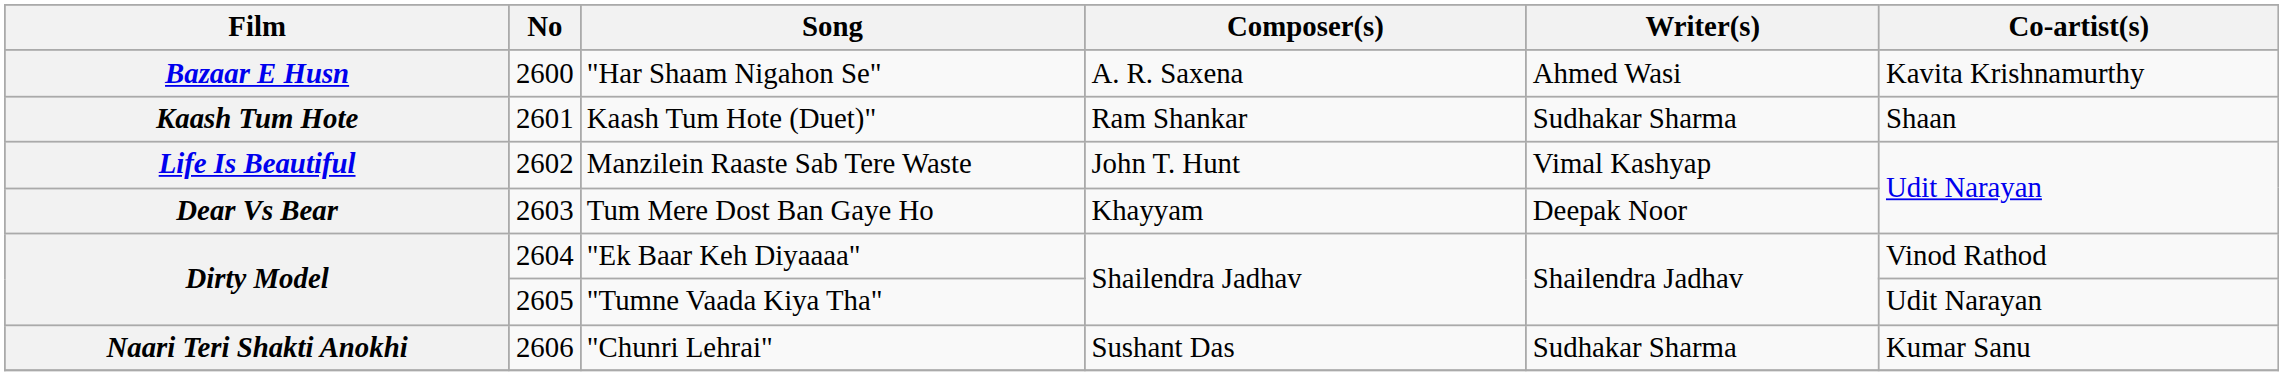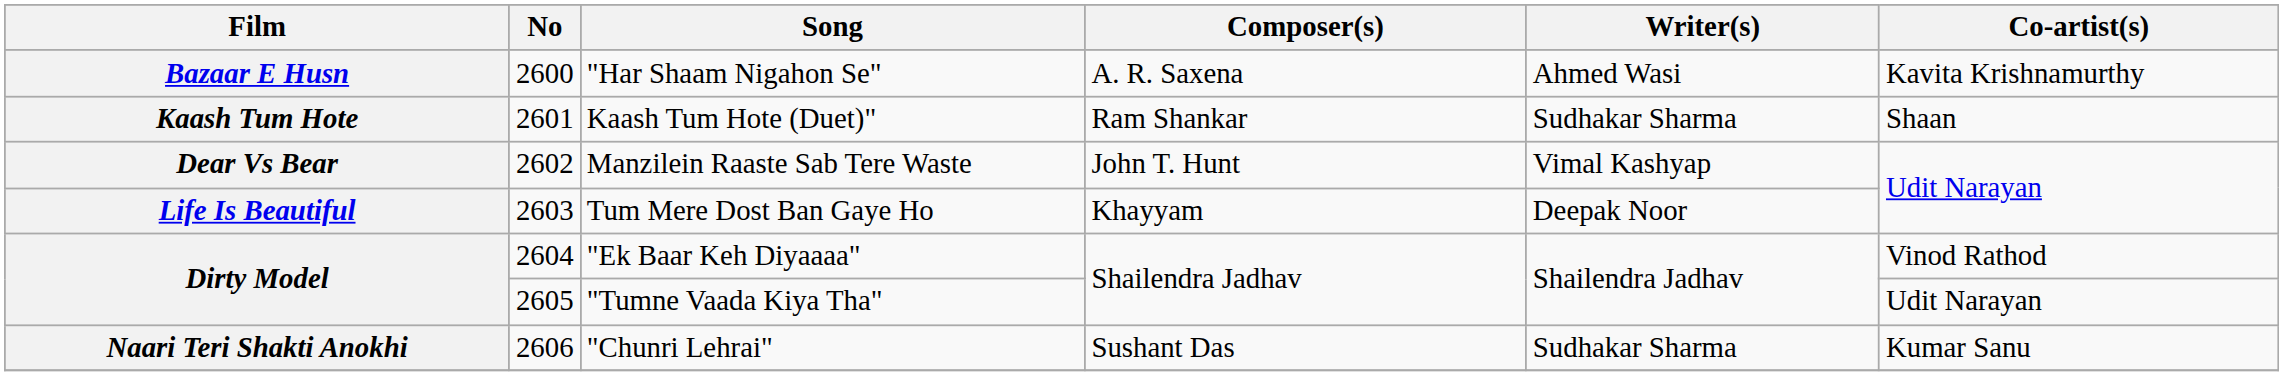(257, 164) Life Is Beautiful -> (257, 164) Dear Vs Bear
(257, 210) Dear Vs Bear -> (257, 210) Life Is Beautiful
